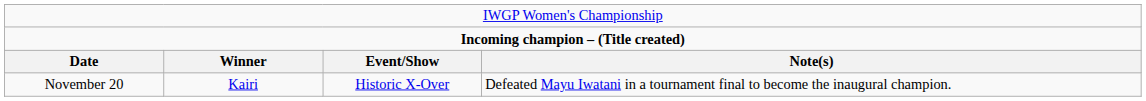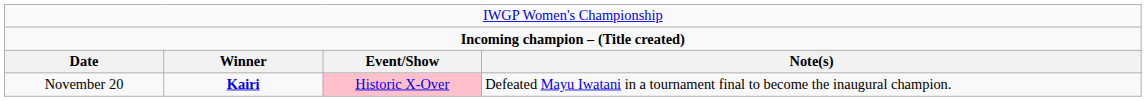(243, 84) normal -> (243, 84) bold
(402, 84) no background -> (402, 84) pink background
